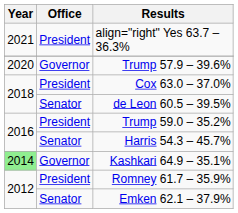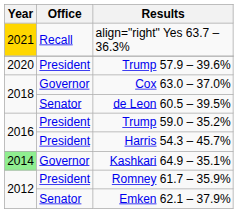(20, 39) no background -> (20, 39) gold background
(65, 39) President -> (56, 39) Recall
(64, 65) Governor -> (65, 65) President
(65, 84) President -> (64, 84) Governor
(60, 141) Senator -> (65, 141) President
